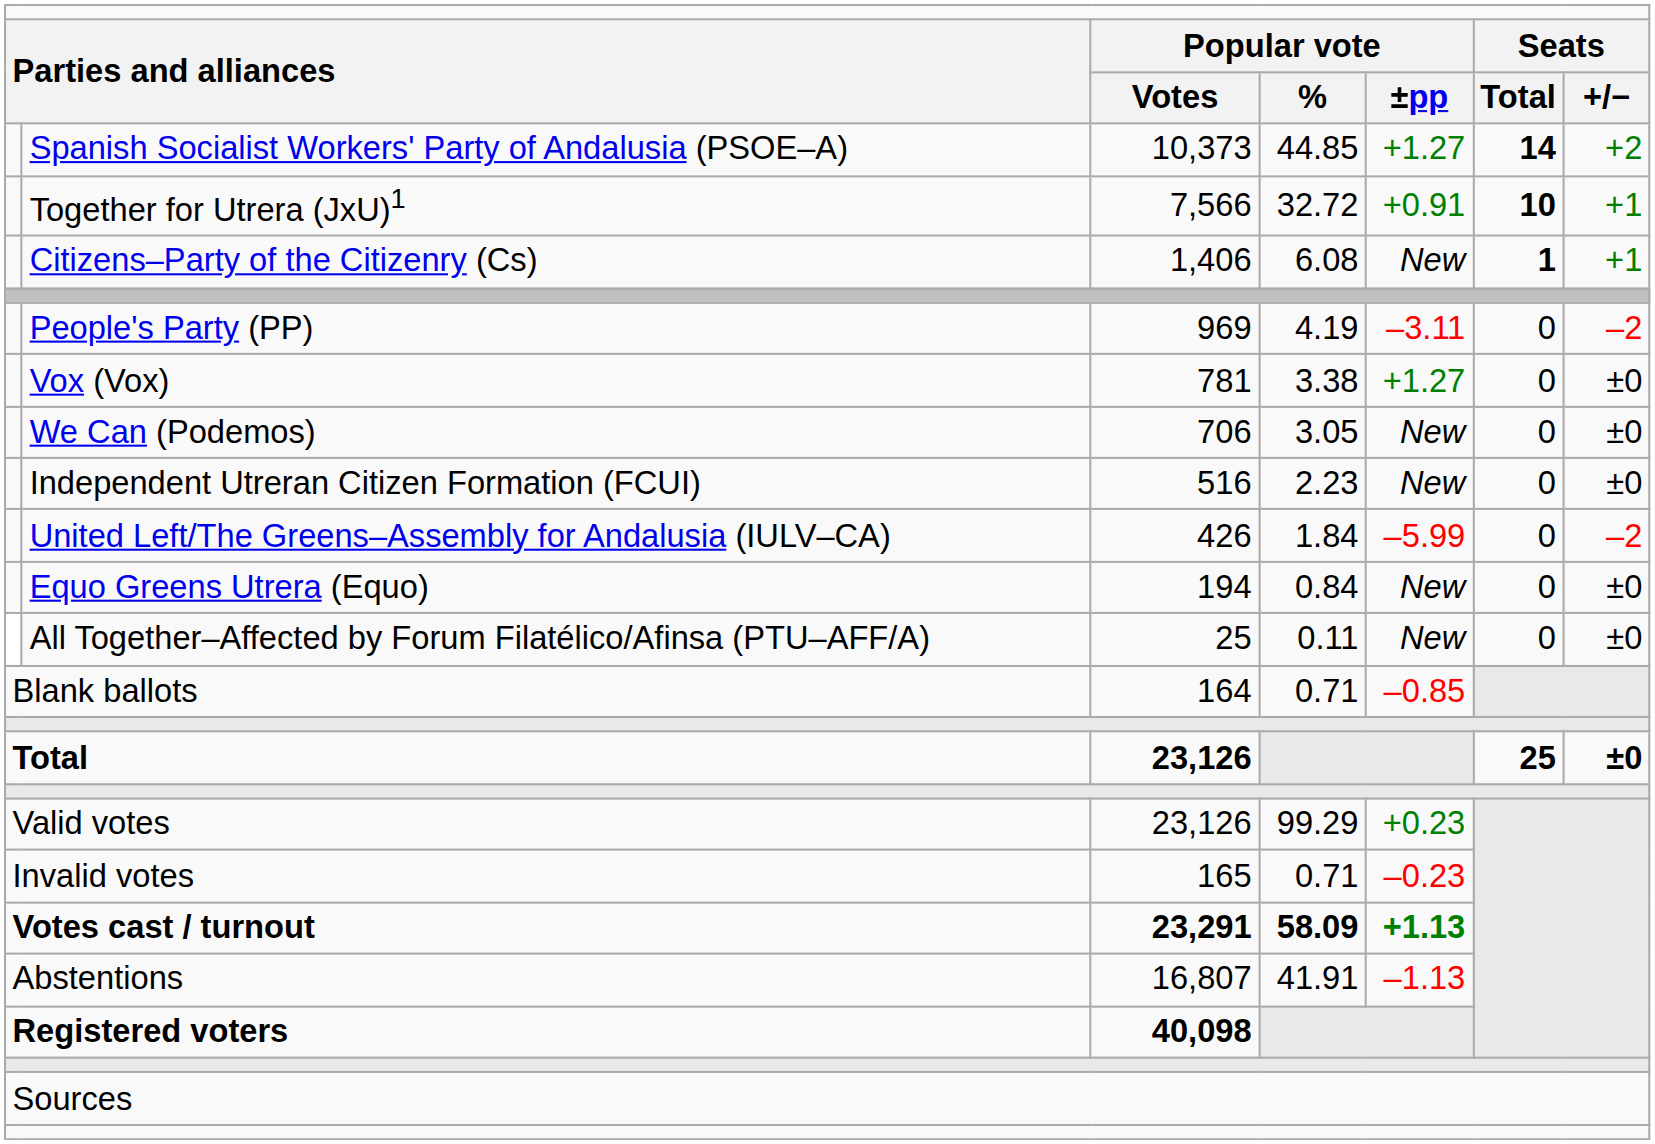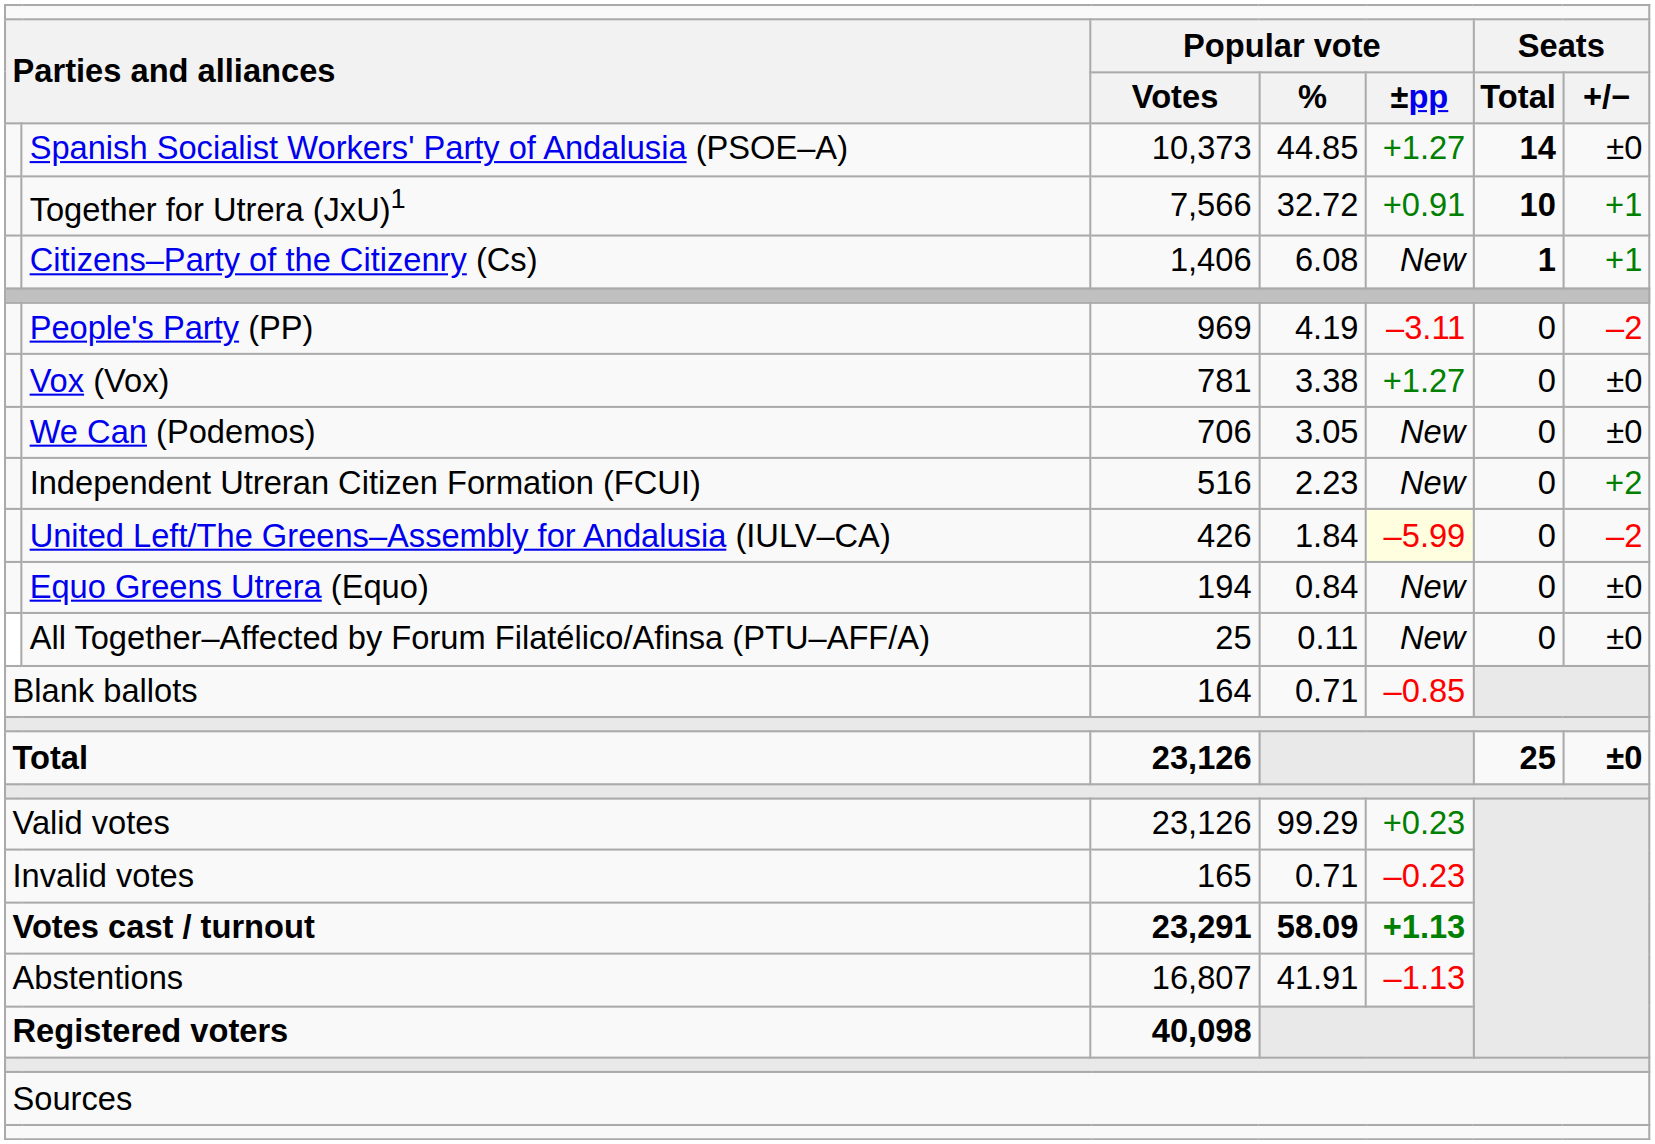(1624, 148) +2 -> (1624, 148) ±0
(1624, 483) ±0 -> (1624, 483) +2
(1424, 535) no background -> (1424, 535) lightyellow background
